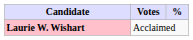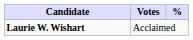(46, 27) pink background -> (46, 27) no background
